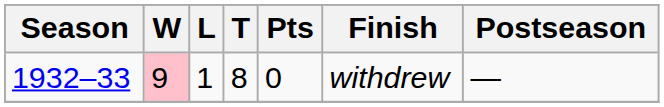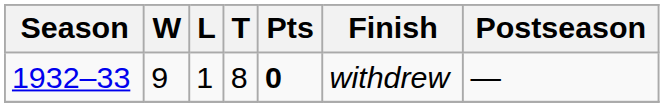(160, 76) pink background -> (160, 76) no background
(273, 76) normal -> (273, 76) bold
